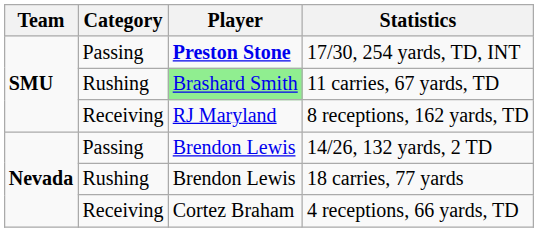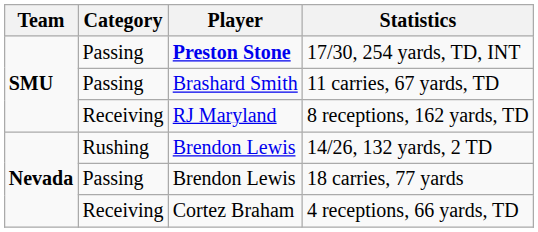(116, 83) Rushing -> (113, 83) Passing
(235, 83) lightgreen background -> (235, 83) no background
(113, 147) Passing -> (116, 147) Rushing
(116, 178) Rushing -> (113, 178) Passing
